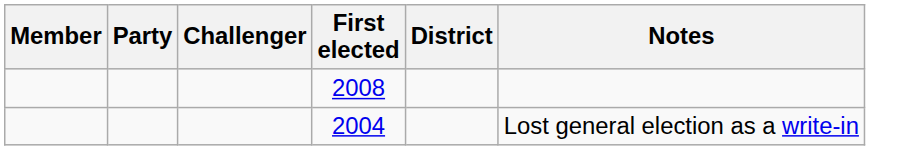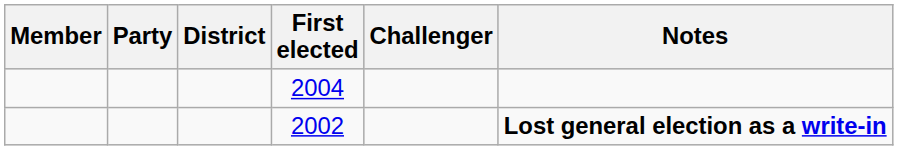columns swapped: (452, 36) <-> (245, 36)
(359, 88) 2008 -> (317, 88) 2004
(359, 125) 2004 -> (317, 125) 2002
(681, 125) normal -> (695, 125) bold
